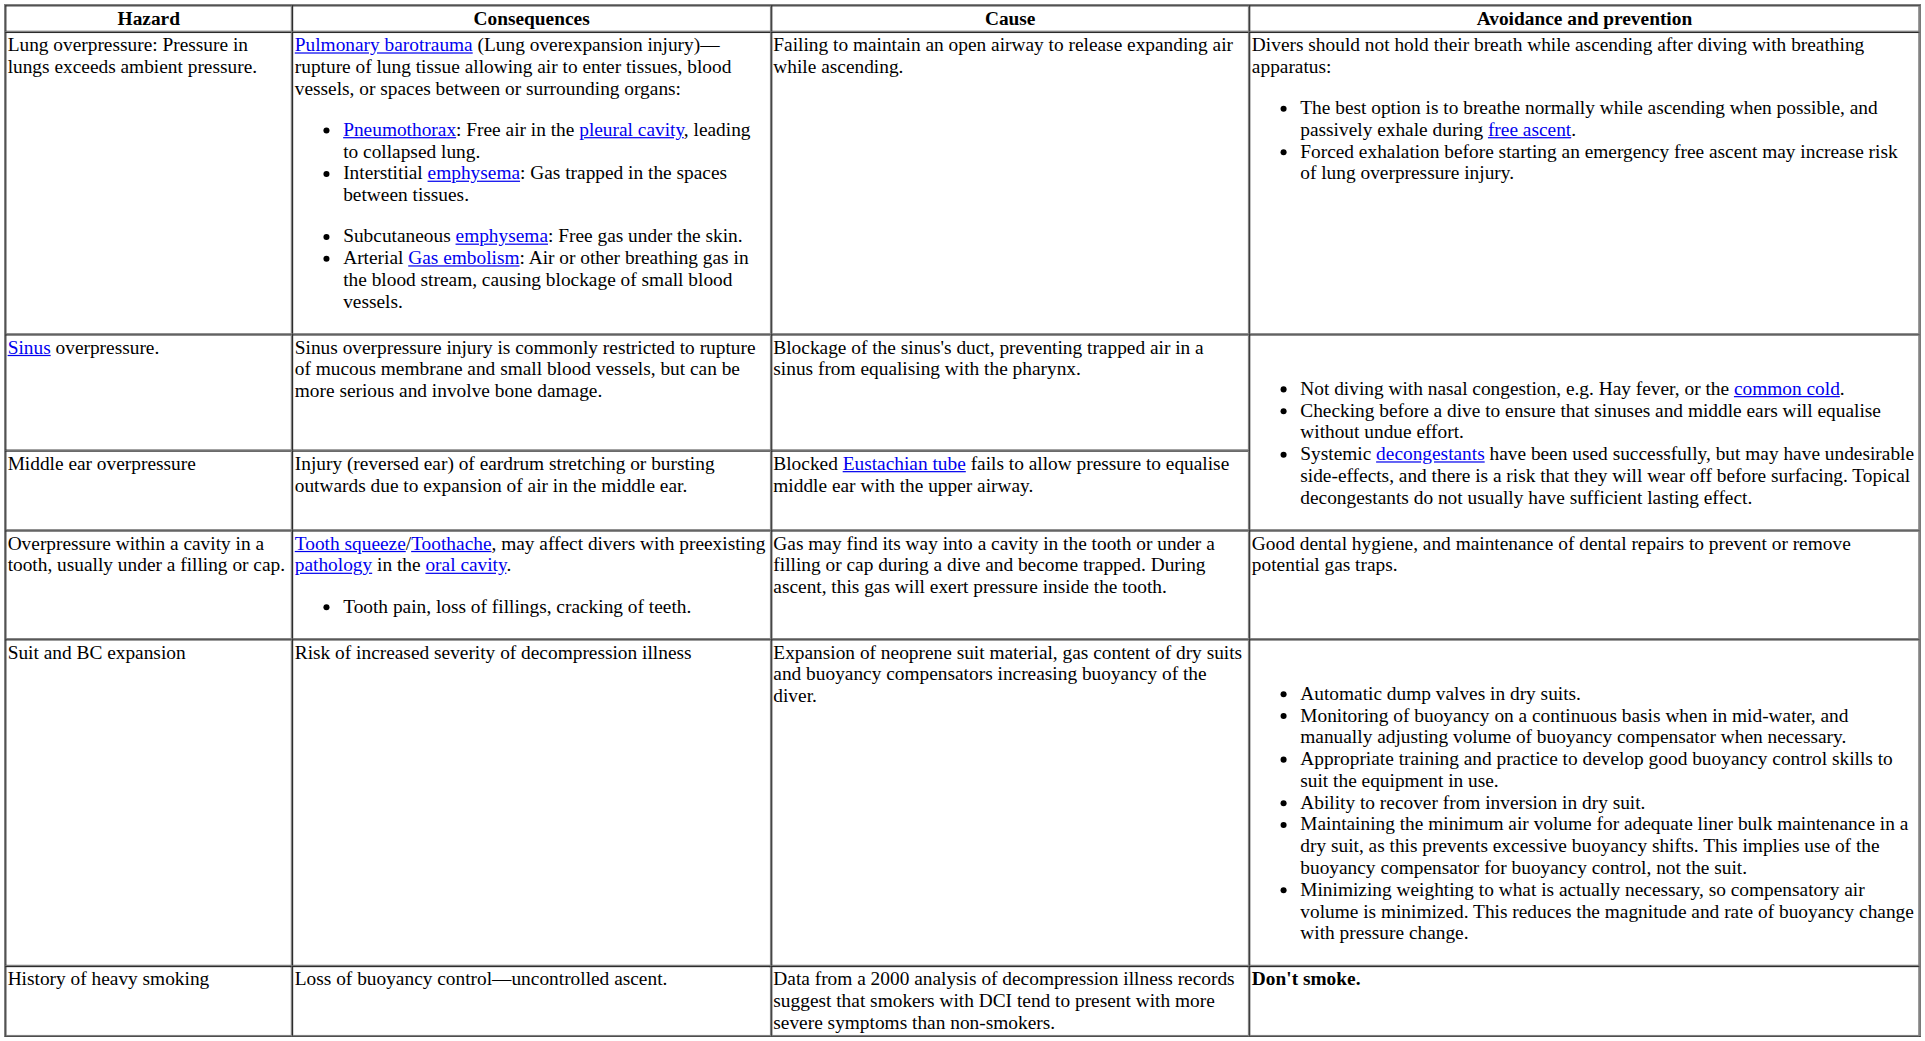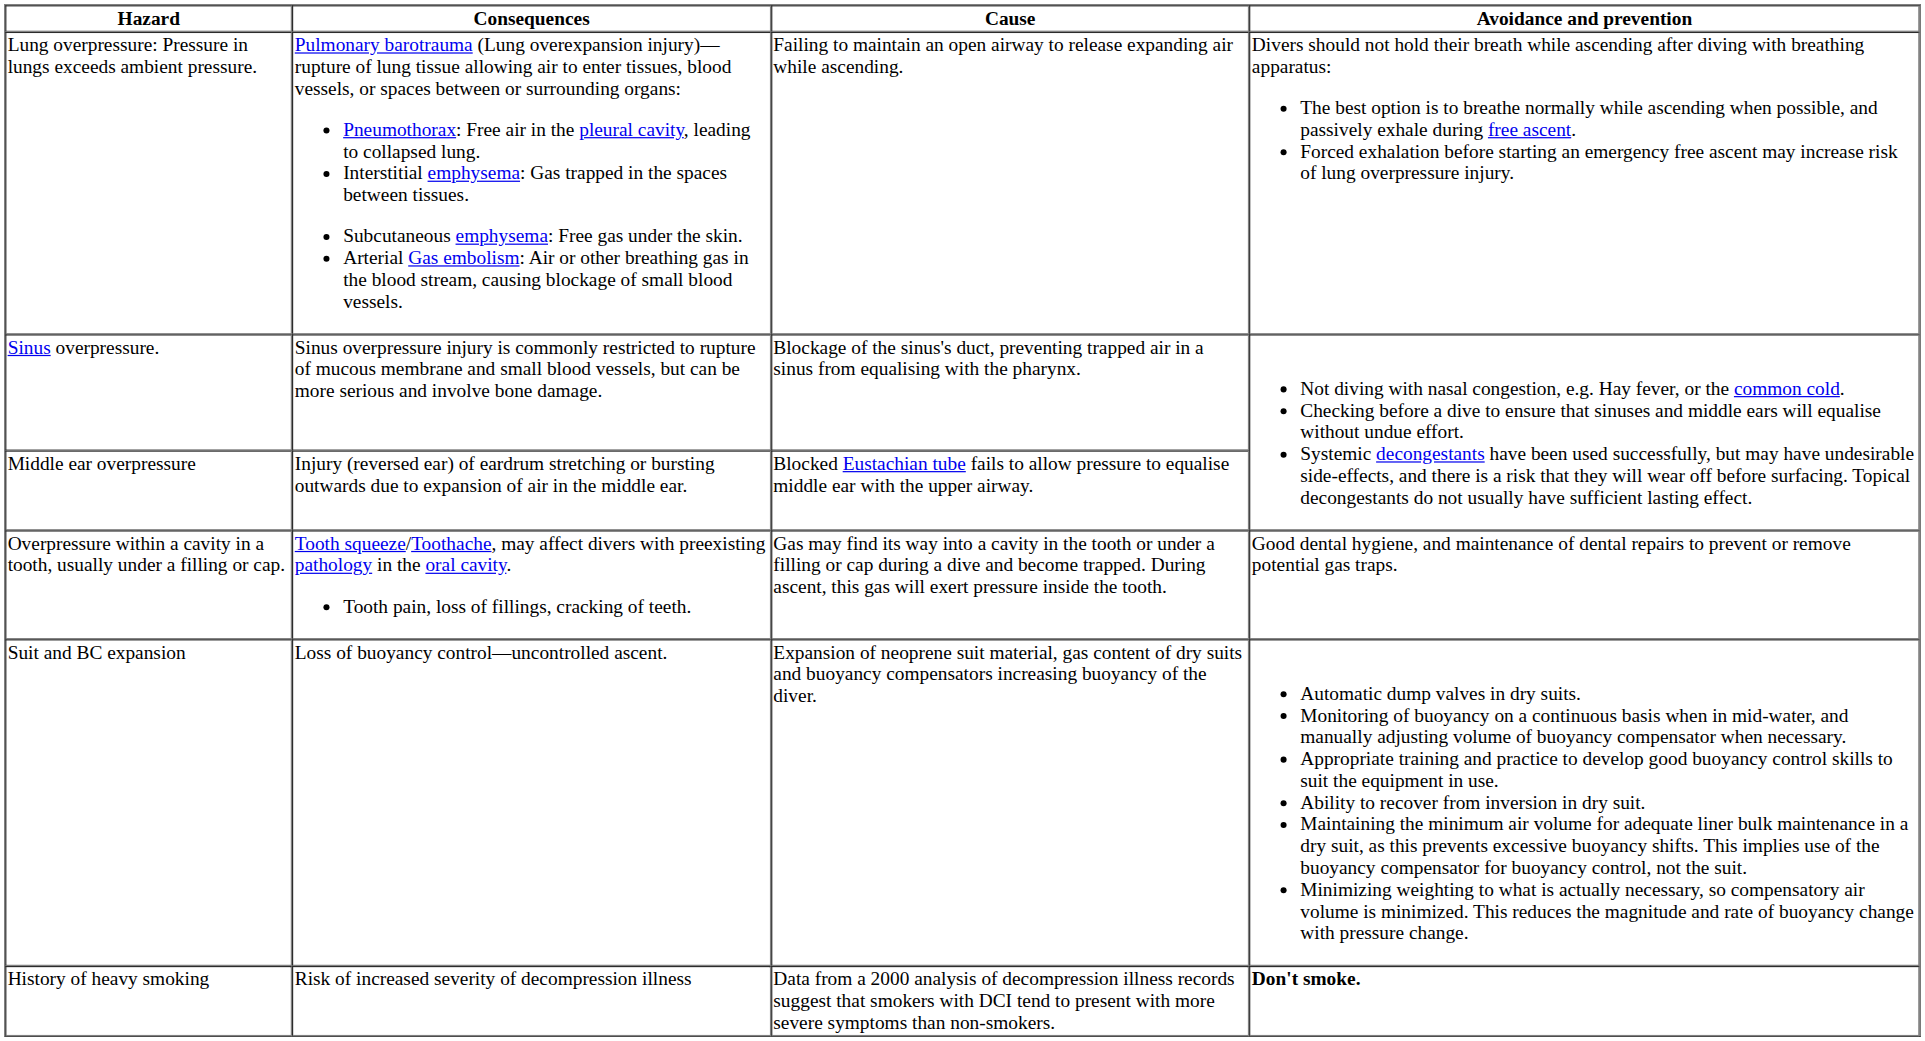(493, 652) Risk of increased severity of decompression illness -> (481, 652) Loss of buoyancy control—uncontrolled ascent.
(481, 979) Loss of buoyancy control—uncontrolled ascent. -> (493, 979) Risk of increased severity of decompression illness
